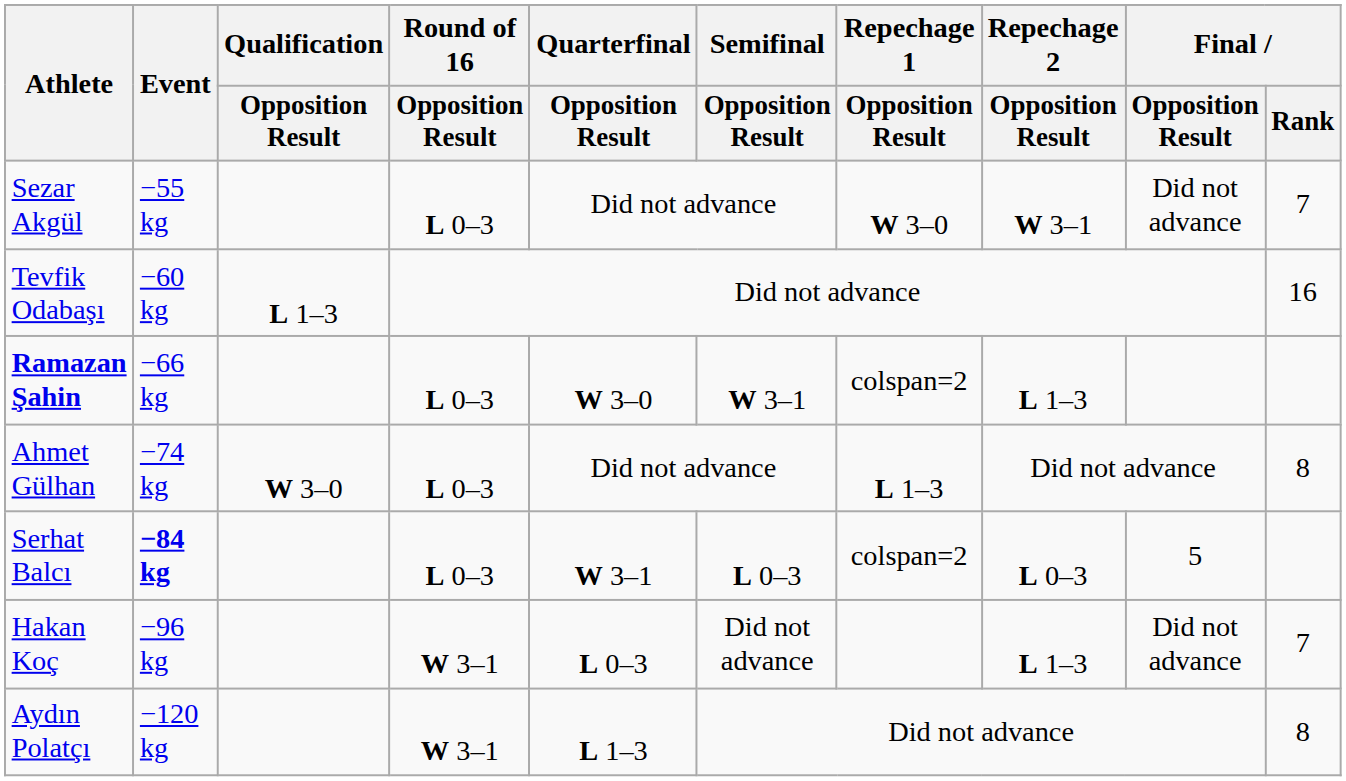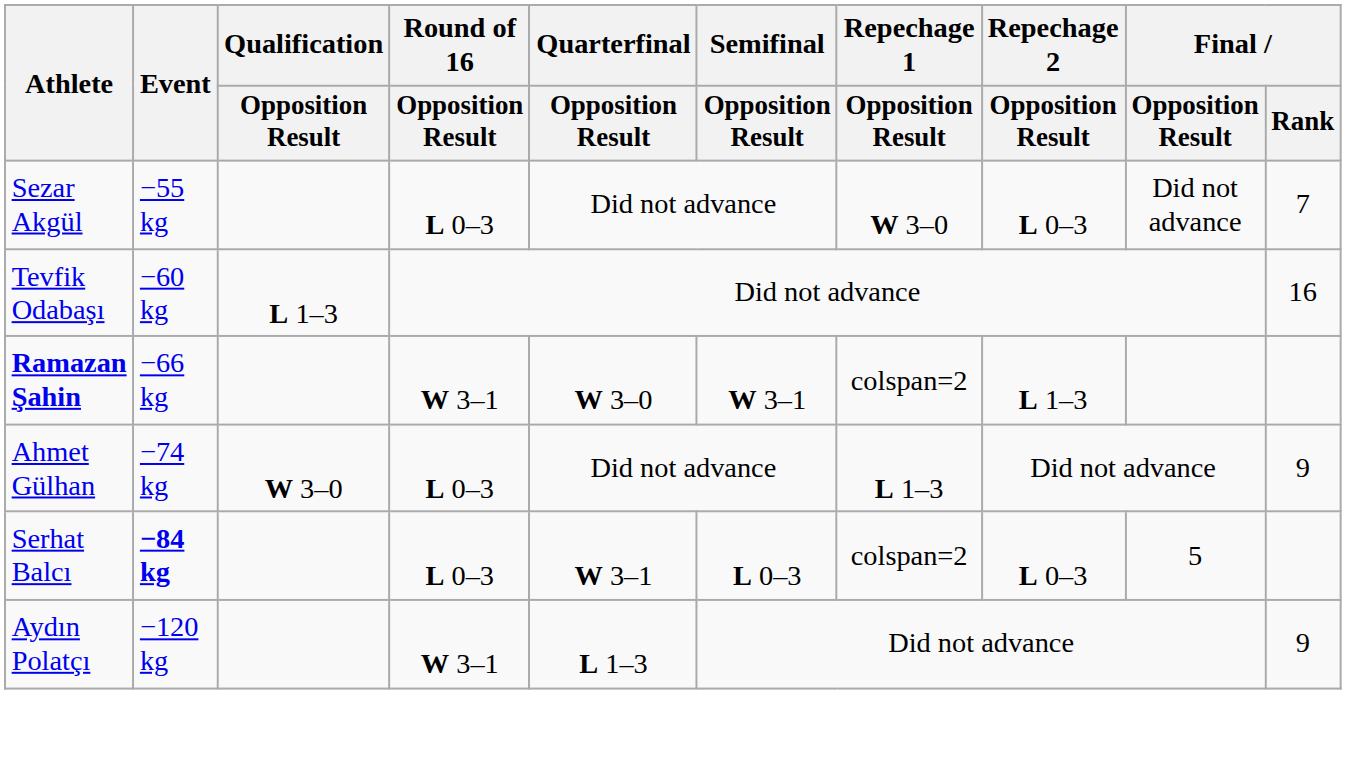(1053, 225) W 3–1 -> (1053, 225) L 0–3
(460, 400) L 0–3 -> (460, 400) W 3–1
(1303, 468) 8 -> (1303, 468) 9
- row: (49, 643)
(1303, 731) 8 -> (1303, 643) 9
